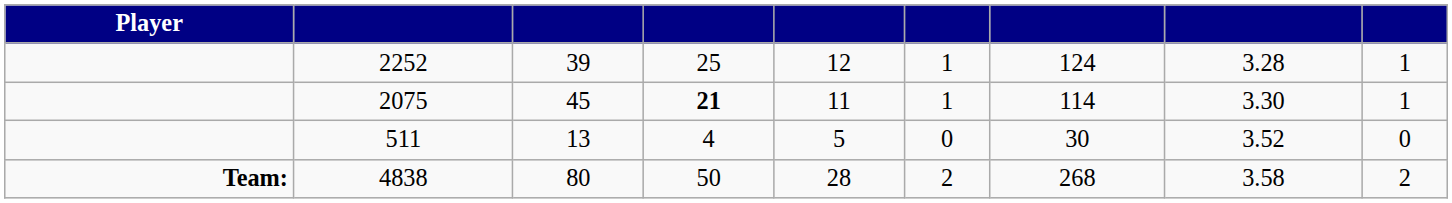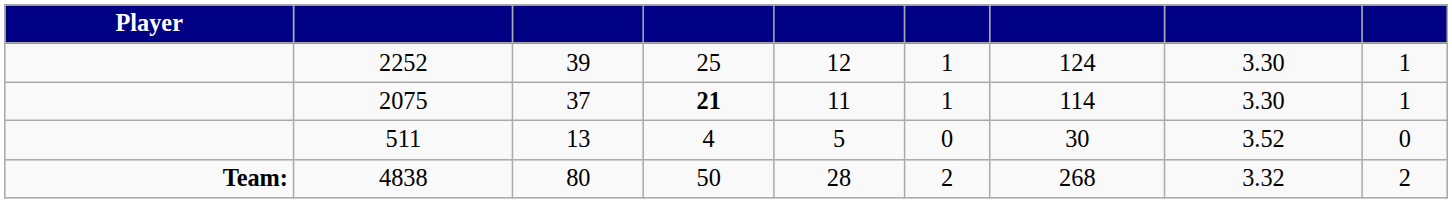(1263, 62) 3.28 -> (1263, 62) 3.30
(578, 100) 45 -> (578, 100) 37
(1263, 178) 3.58 -> (1263, 178) 3.32
